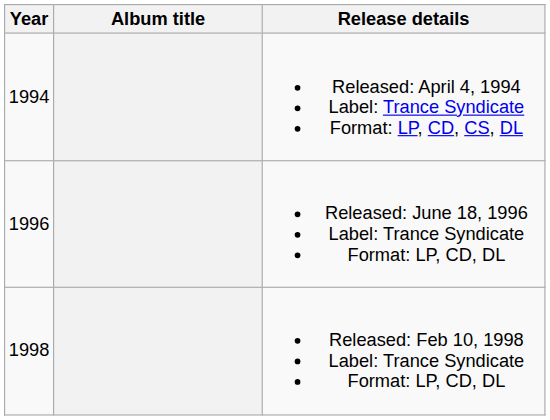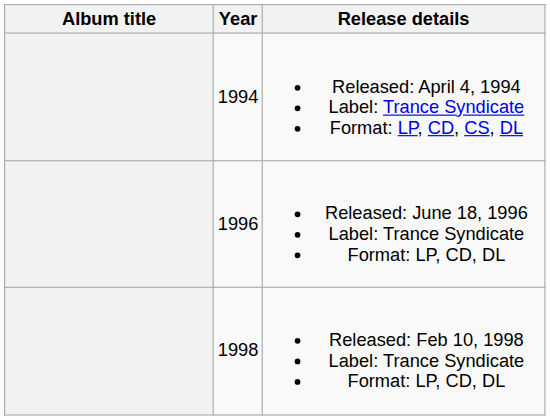columns swapped: (29, 18) <-> (158, 18)
